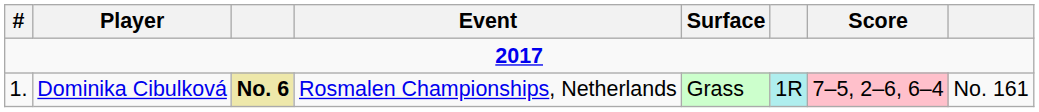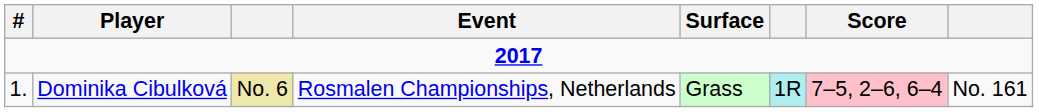(263, 89) bold -> (262, 89) normal
